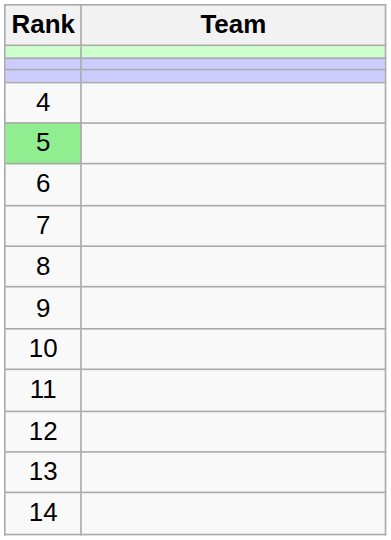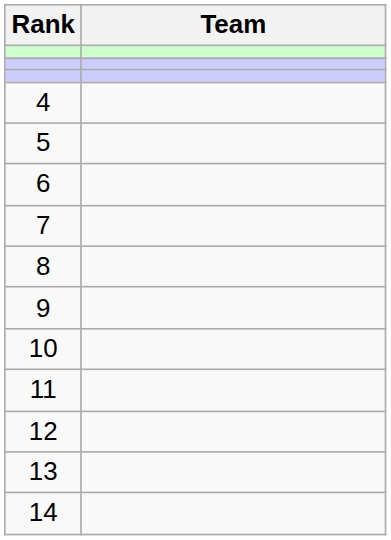(43, 143) lightgreen background -> (43, 143) no background
